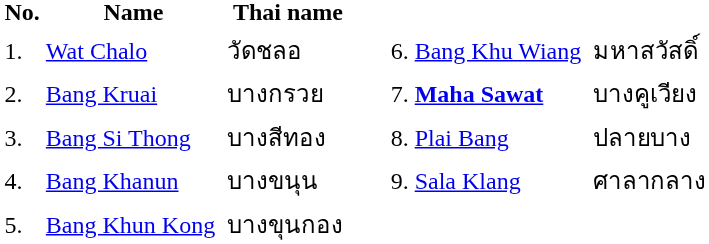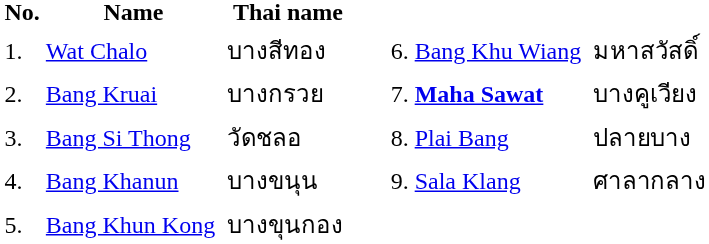(265, 50) วัดชลอ -> (277, 50) บางสีทอง
(277, 137) บางสีทอง -> (265, 137) วัดชลอ
